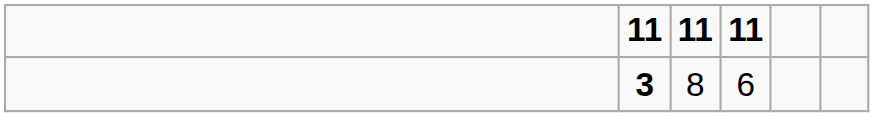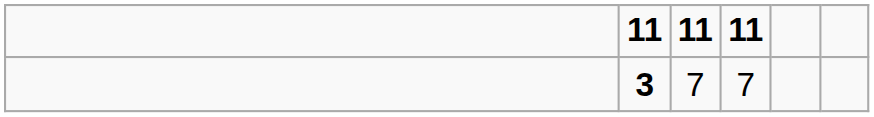(695, 83) 8 -> (695, 83) 7
(746, 83) 6 -> (746, 83) 7
